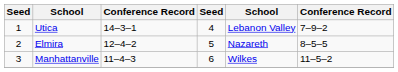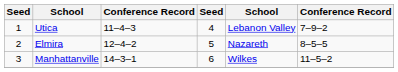(120, 28) 14–3–1 -> (120, 28) 11–4–3
(120, 59) 11–4–3 -> (120, 59) 14–3–1
